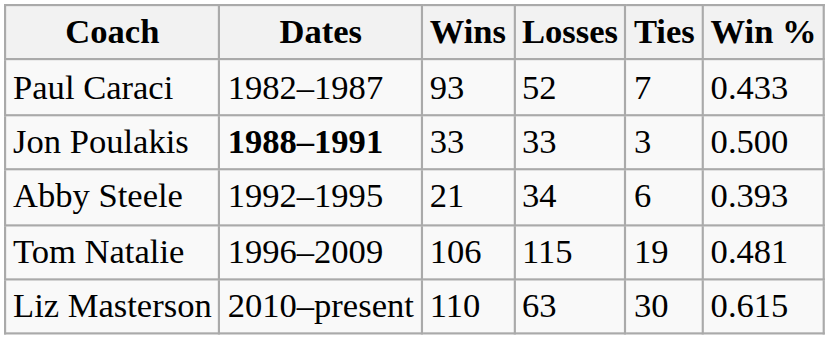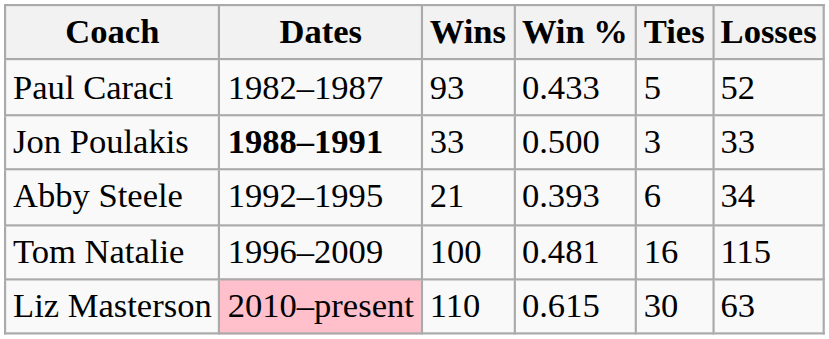columns swapped: (570, 31) <-> (764, 31)
(643, 86) 7 -> (652, 86) 5
(456, 251) 106 -> (456, 251) 100
(651, 251) 19 -> (661, 251) 16
(321, 305) no background -> (321, 305) pink background
